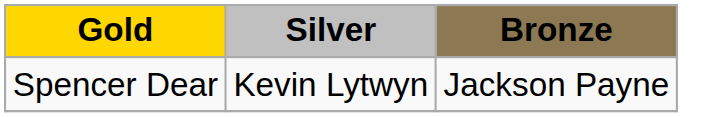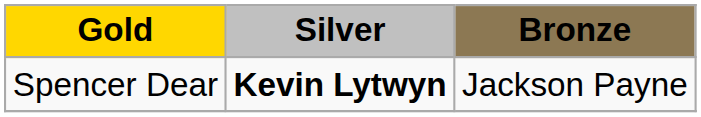(331, 83) normal -> (340, 83) bold
